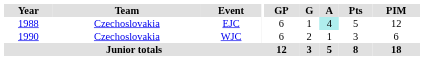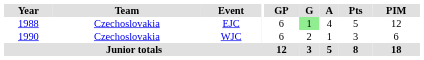(309, 23) no background -> (309, 23) lightgreen background
(329, 23) paleturquoise background -> (329, 23) no background
